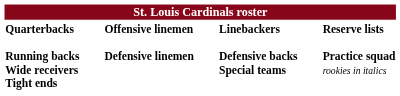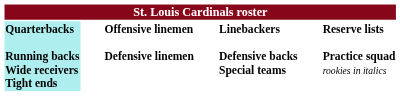(42, 56) no background -> (42, 56) paleturquoise background
